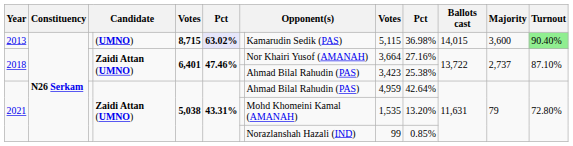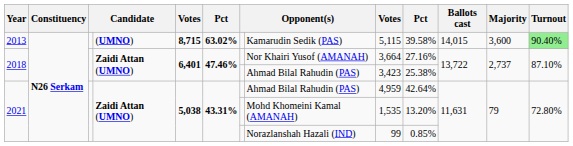(221, 40) lavender background -> (221, 40) no background
(421, 40) 36.98% -> (421, 40) 39.58%
